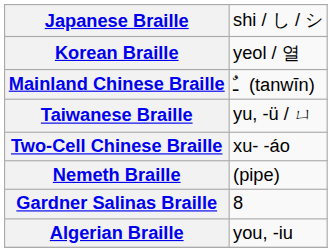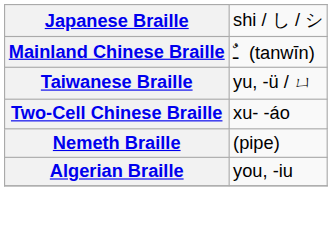- row: (117, 53)
- row: (117, 203)
